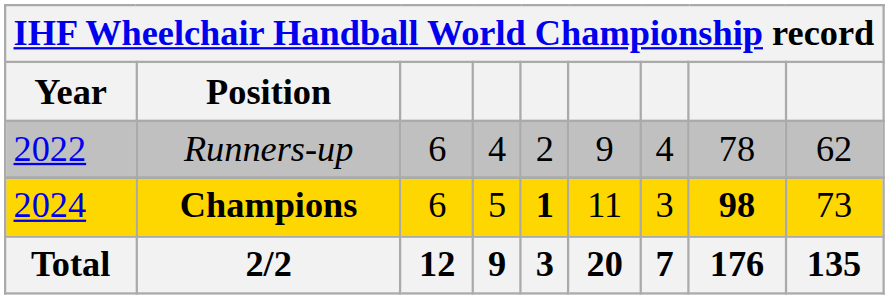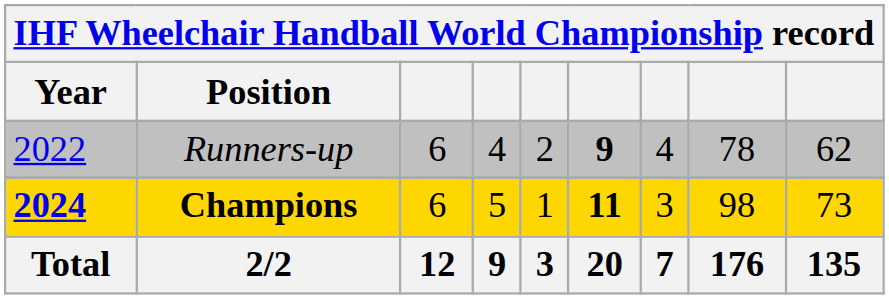(605, 148) normal -> (605, 148) bold
(50, 206) normal -> (50, 206) bold
(545, 206) bold -> (545, 206) normal
(605, 206) normal -> (605, 206) bold
(737, 206) bold -> (737, 206) normal
